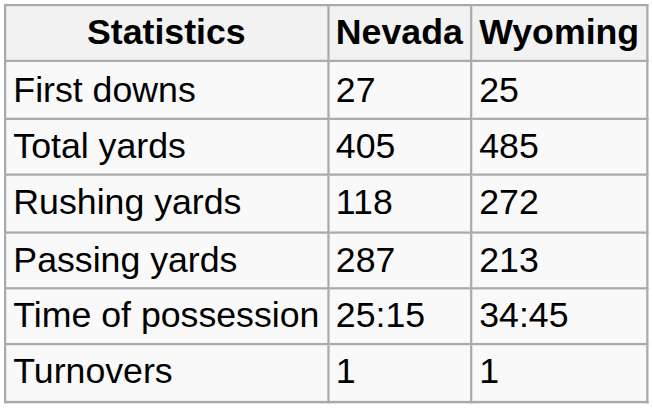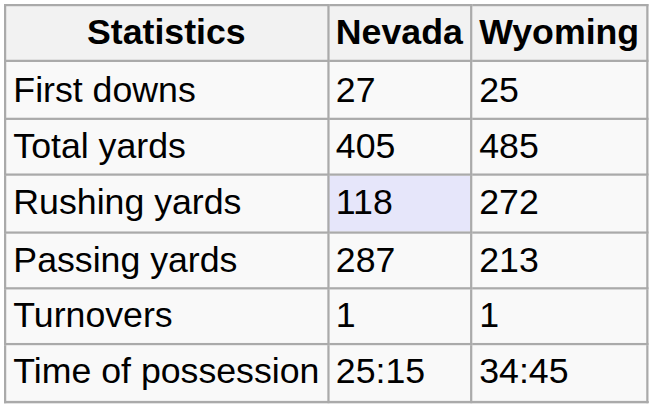(364, 202) no background -> (364, 202) lavender background
rows swapped: (93, 372) <-> (166, 315)
